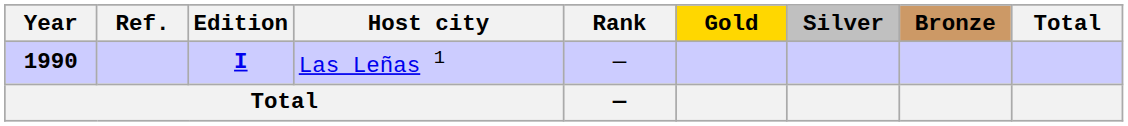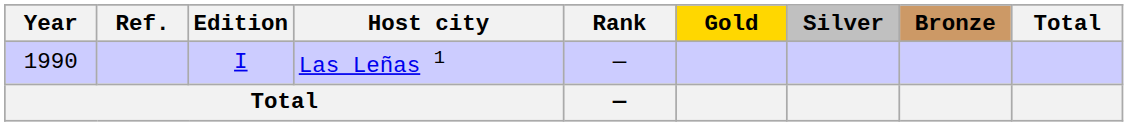(51, 63) bold -> (51, 63) normal
(241, 63) bold -> (241, 63) normal
